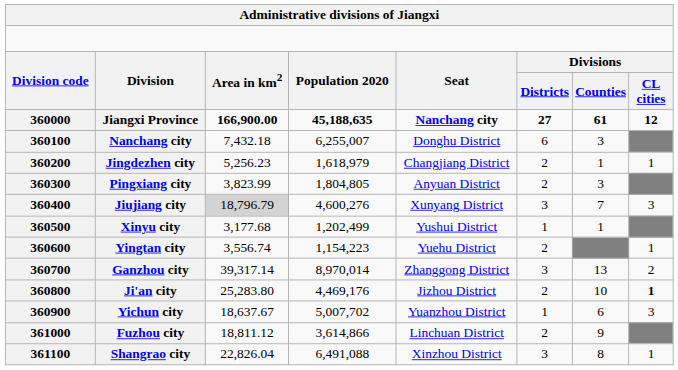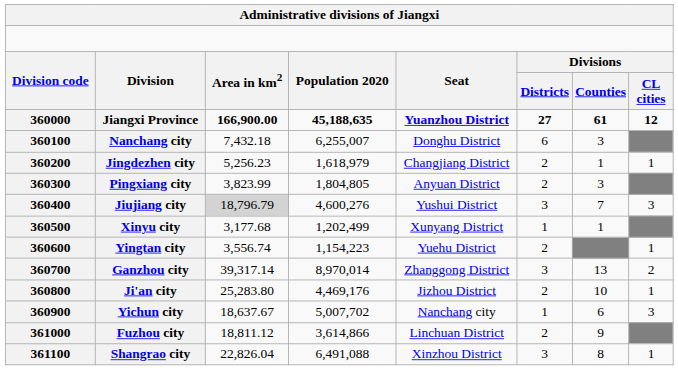(457, 119) Nanchang city -> (457, 119) Yuanzhou District
(457, 205) Xunyang District -> (457, 205) Yushui District
(457, 226) Yushui District -> (457, 226) Xunyang District
(651, 290) bold -> (651, 290) normal
(457, 311) Yuanzhou District -> (457, 311) Nanchang city
